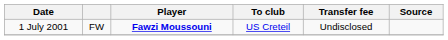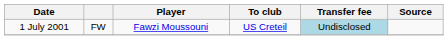(172, 27) bold -> (171, 27) normal
(346, 27) no background -> (344, 27) lightblue background
